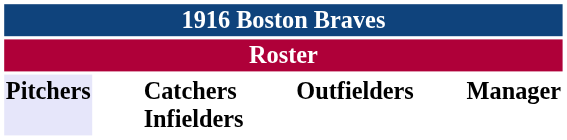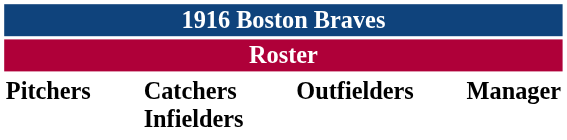(48, 90) lavender background -> (48, 90) no background
